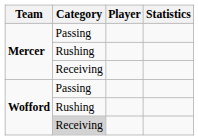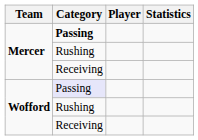(73, 32) normal -> (74, 32) bold
(73, 88) no background -> (73, 88) lavender background
(79, 125) lightgrey background -> (79, 125) no background
